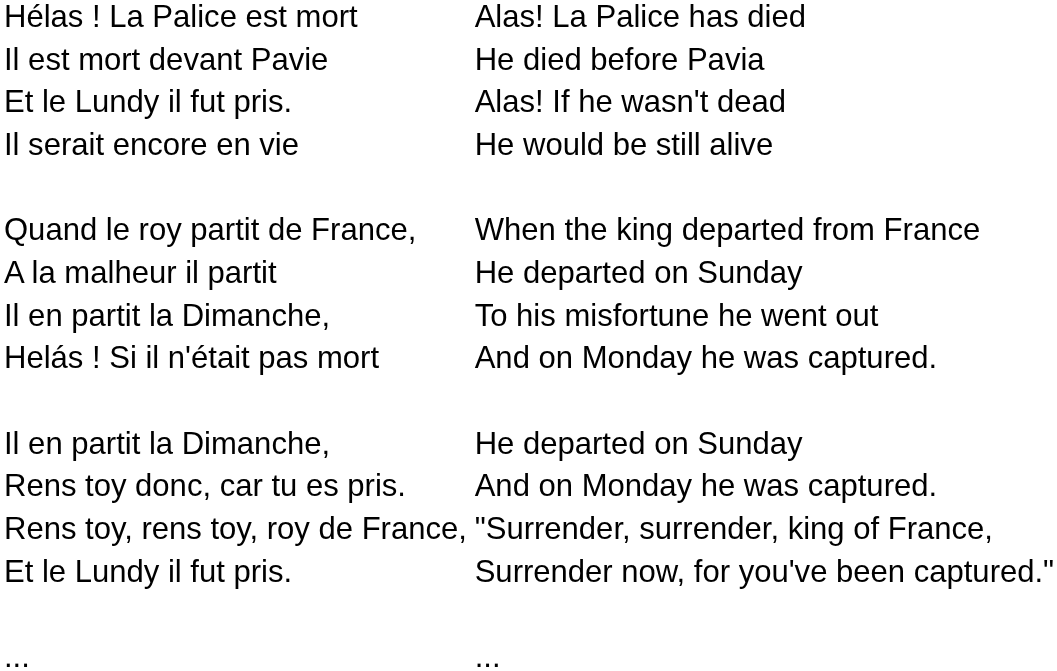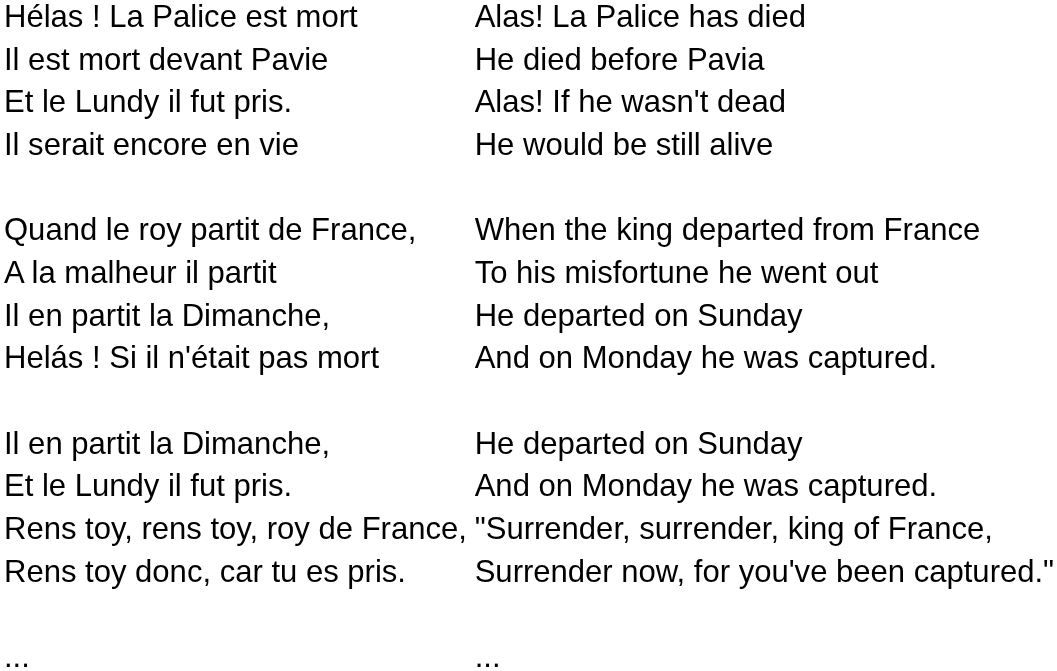(639, 272) He departed on Sunday -> (677, 272) To his misfortune he went out
(677, 315) To his misfortune he went out -> (639, 315) He departed on Sunday
(205, 486) Rens toy donc, car tu es pris. -> (148, 486) Et le Lundy il fut pris.
(148, 571) Et le Lundy il fut pris. -> (205, 571) Rens toy donc, car tu es pris.
